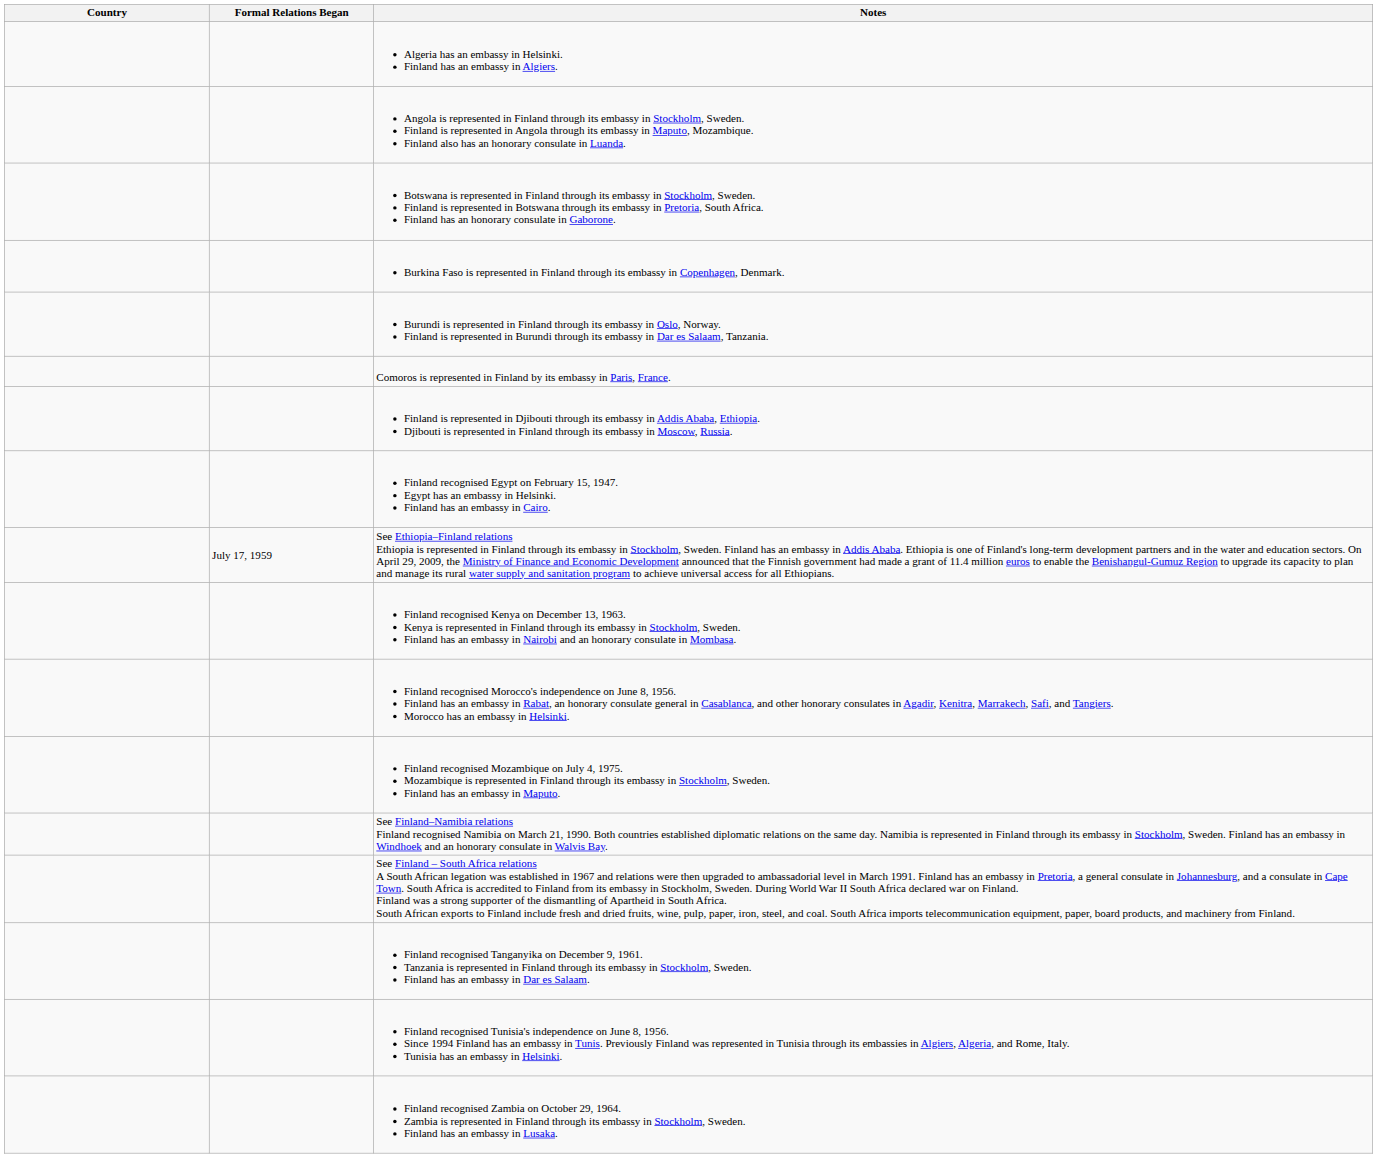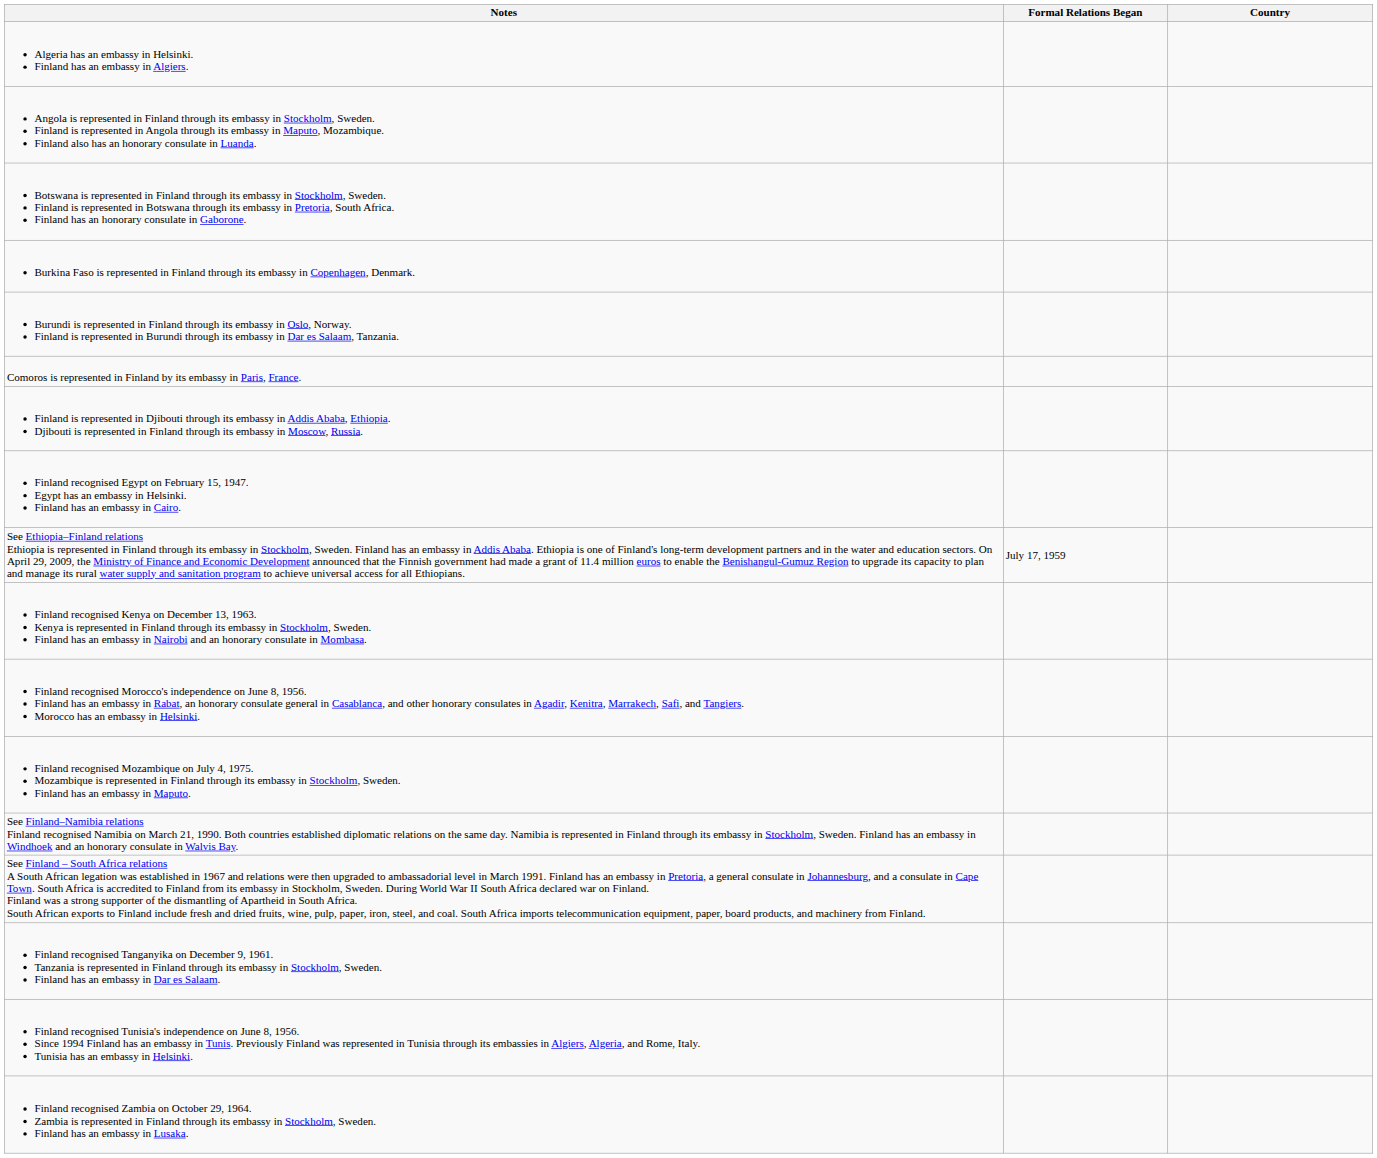columns swapped: (107, 13) <-> (873, 13)
